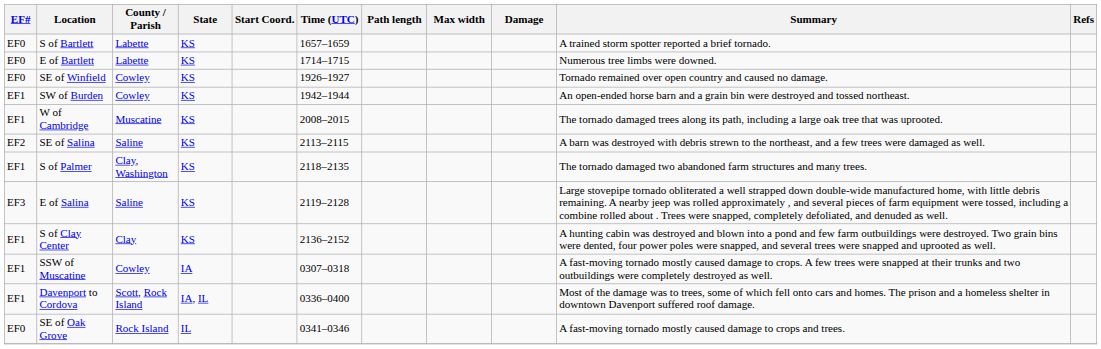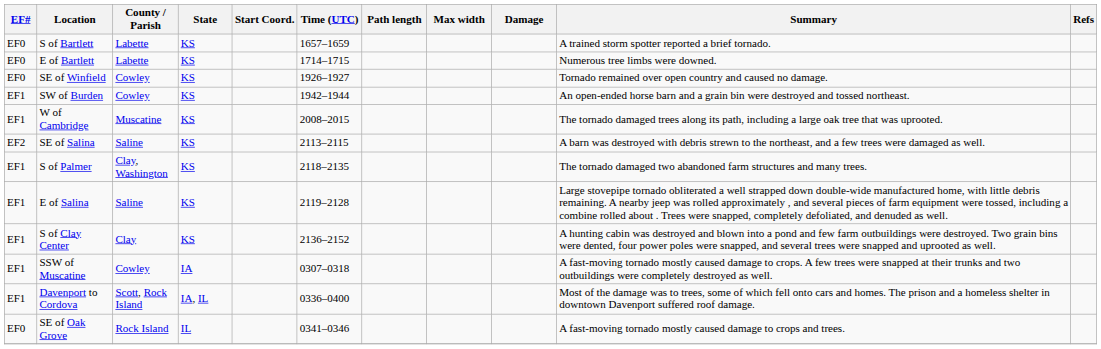(16, 203) EF3 -> (16, 203) EF1
